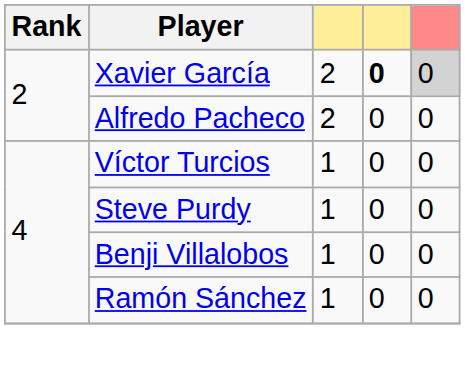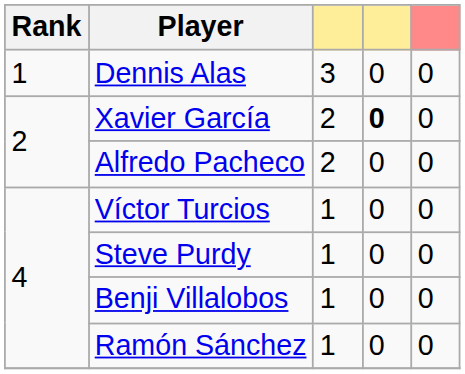+ row: (170, 72)
(426, 72) lightgrey background -> (426, 118) no background
